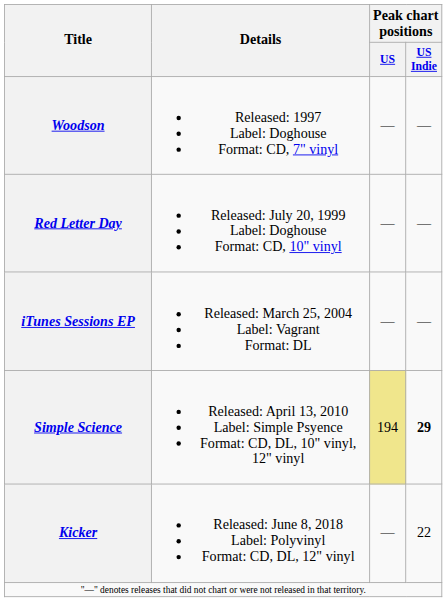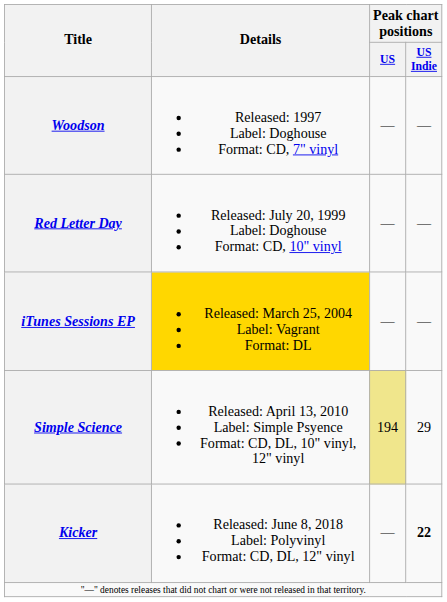(261, 329) no background -> (261, 329) gold background
(424, 427) bold -> (424, 427) normal
(424, 533) normal -> (424, 533) bold
